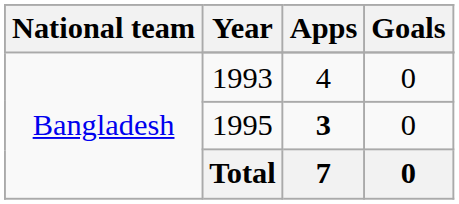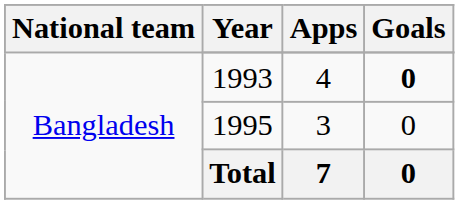(408, 76) normal -> (408, 76) bold
(323, 125) bold -> (323, 125) normal
